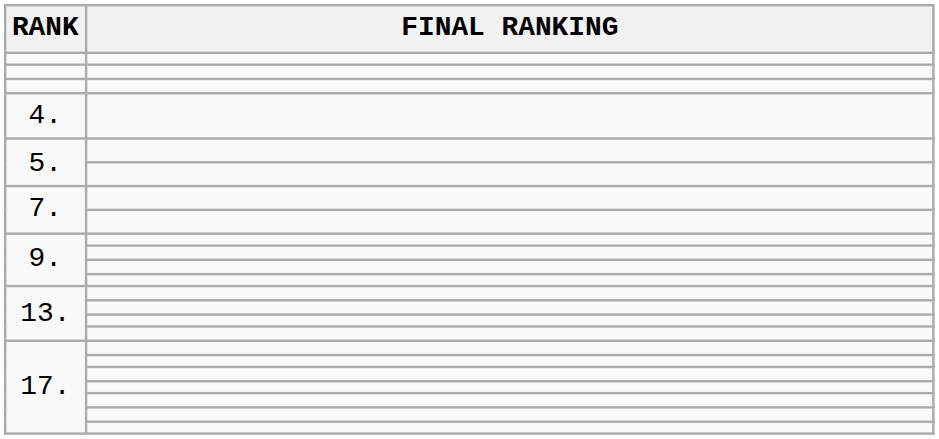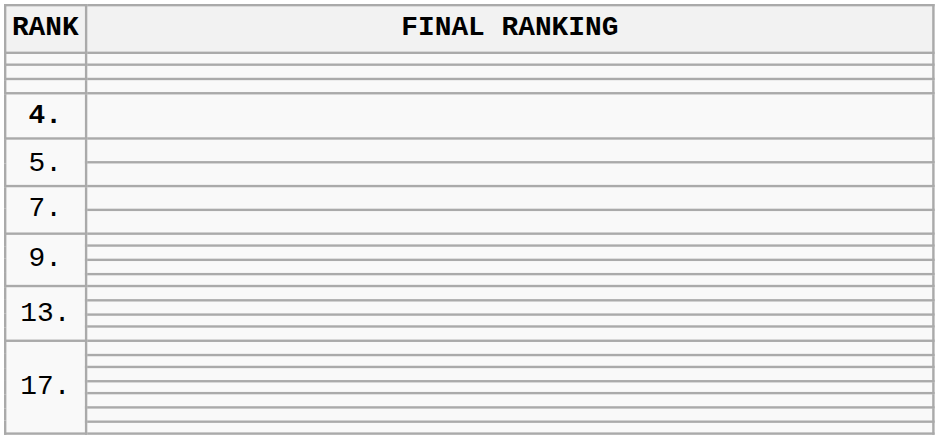(45, 115) normal -> (45, 115) bold
